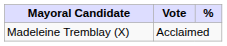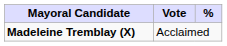(68, 31) normal -> (71, 31) bold
